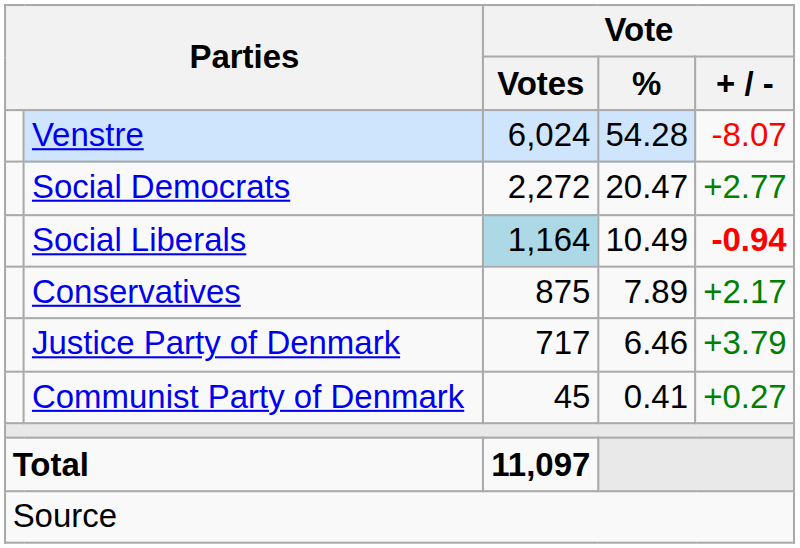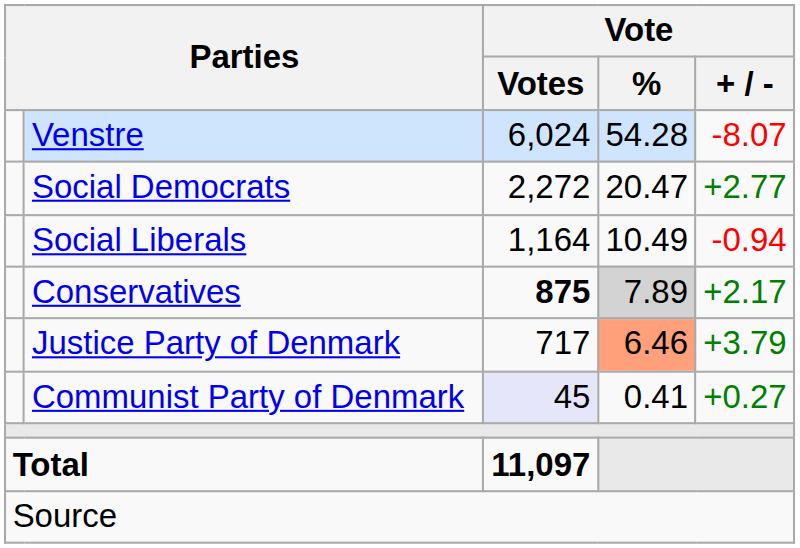(549, 239) lightblue background -> (549, 239) no background
(749, 239) bold -> (749, 239) normal
(563, 291) normal -> (563, 291) bold
(656, 291) no background -> (656, 291) lightgrey background
(656, 344) no background -> (656, 344) lightsalmon background
(572, 396) no background -> (572, 396) lavender background
